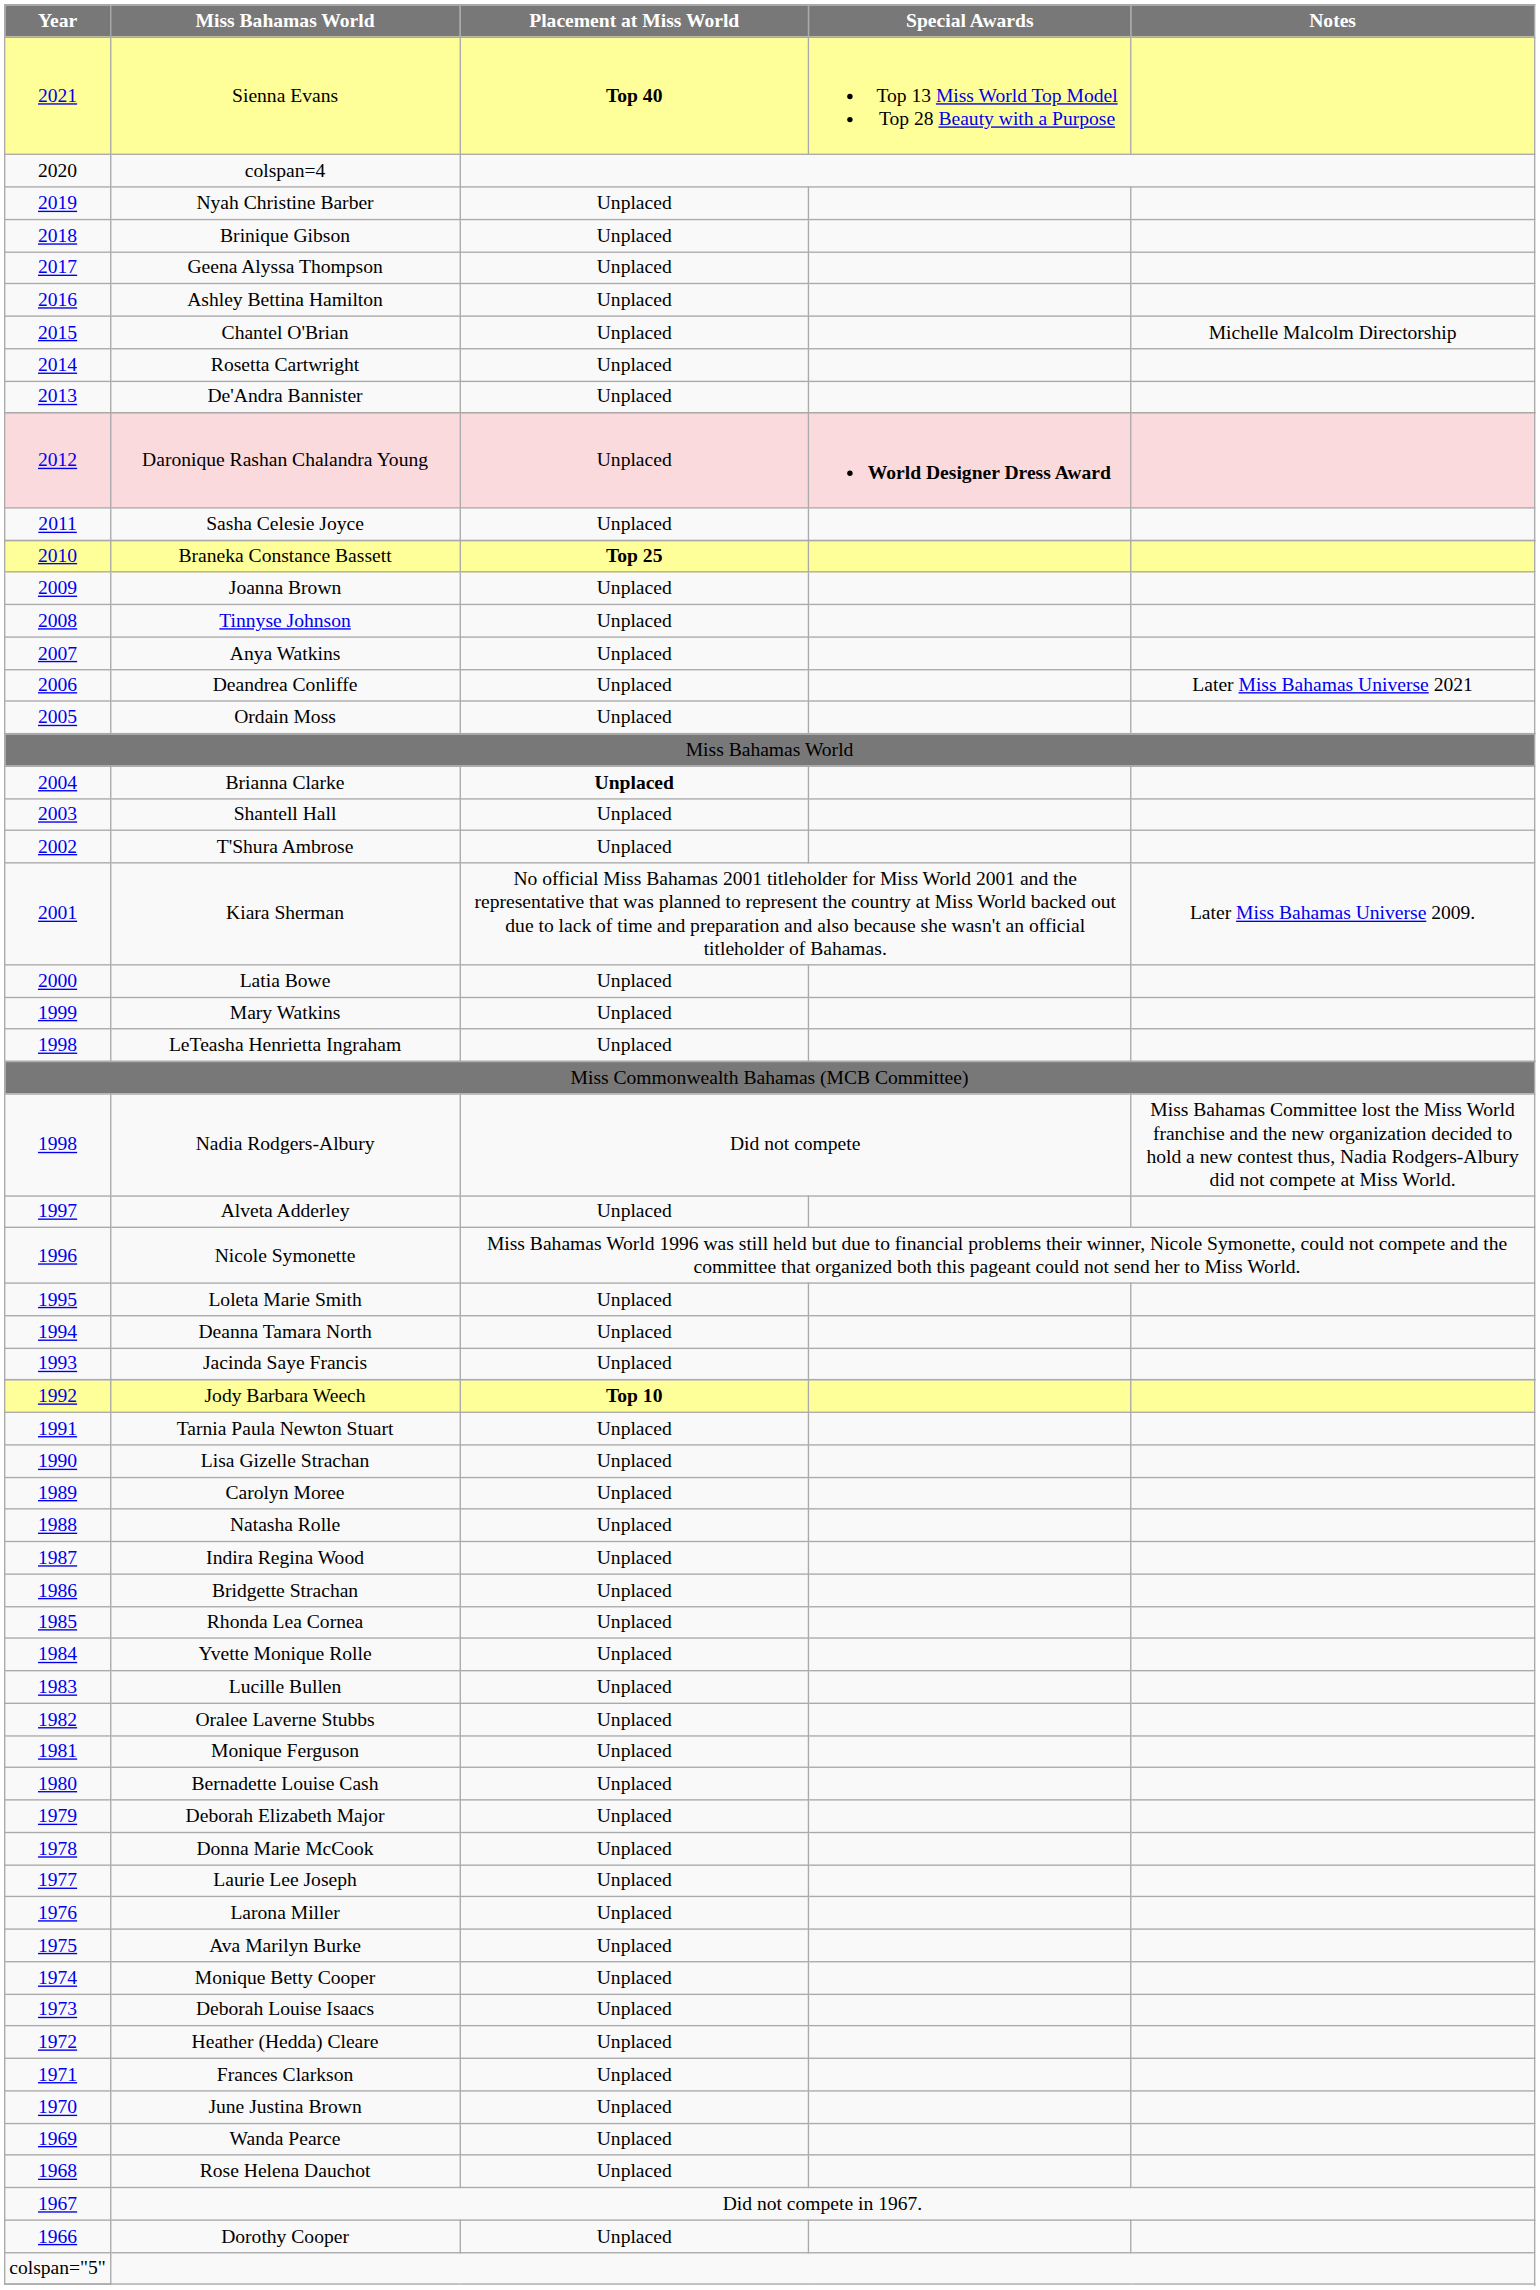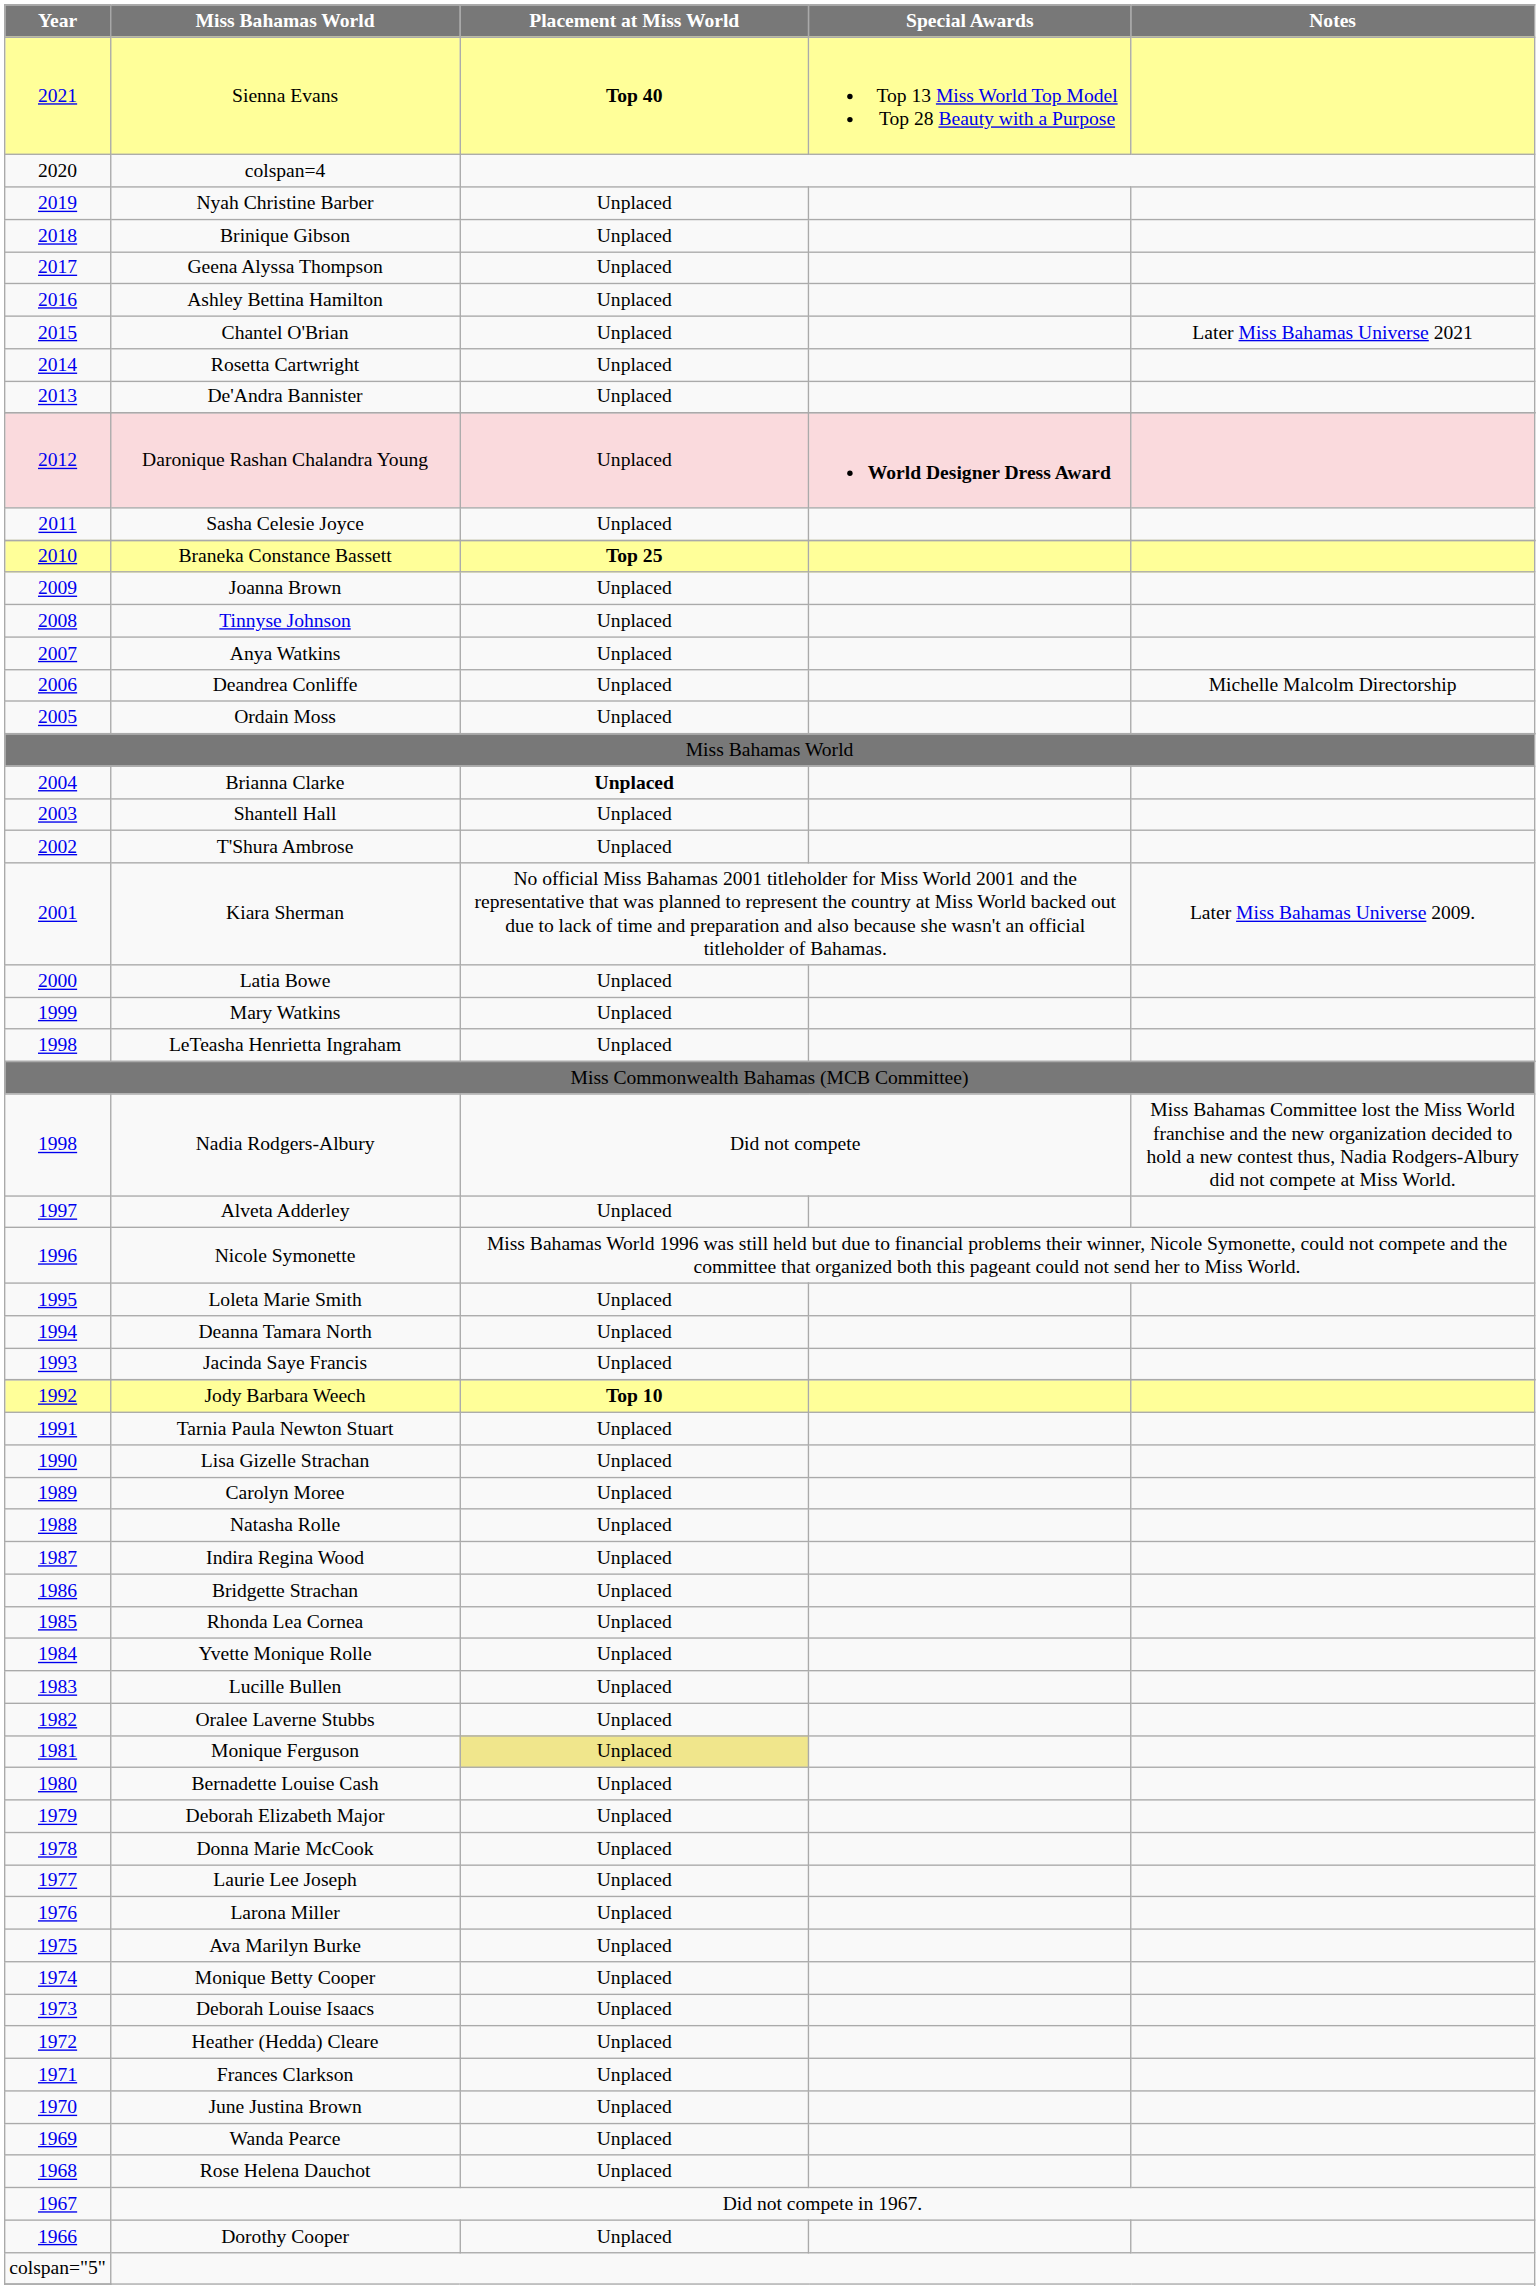(1333, 332) Michelle Malcolm Directorship -> (1333, 332) Later Miss Bahamas Universe 2021
(1333, 685) Later Miss Bahamas Universe 2021 -> (1333, 685) Michelle Malcolm Directorship
(634, 1751) no background -> (634, 1751) khaki background
